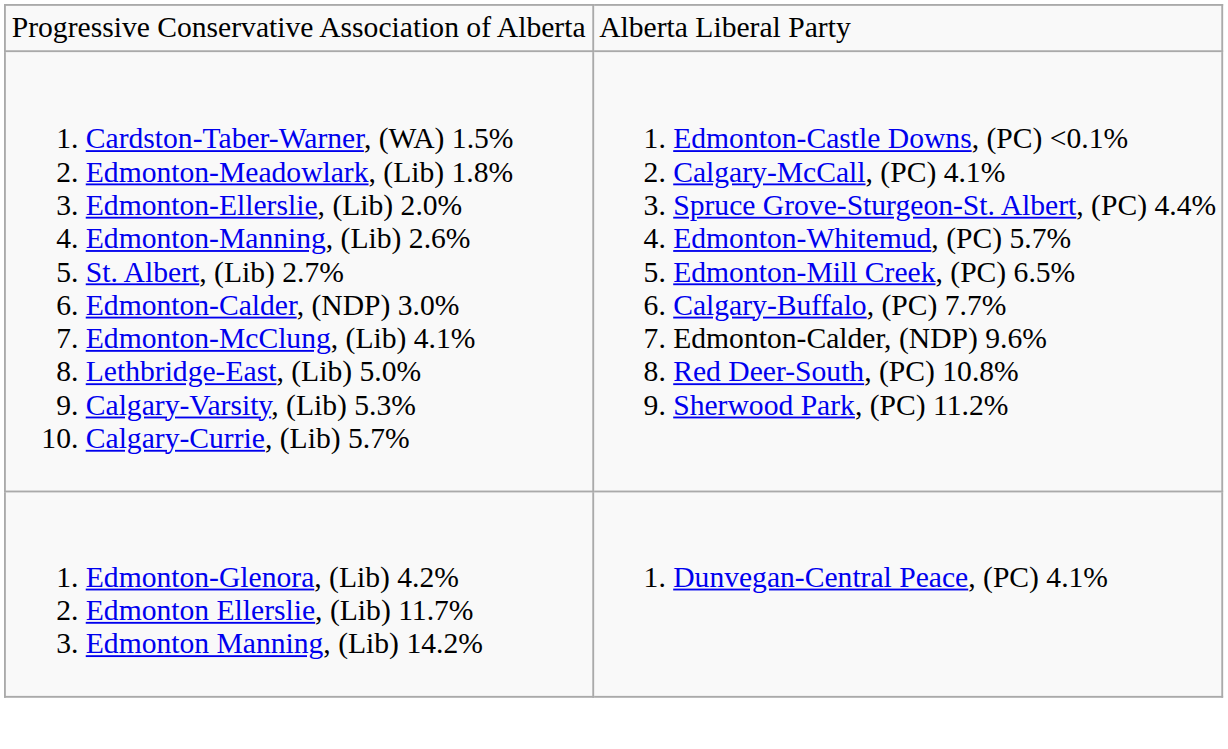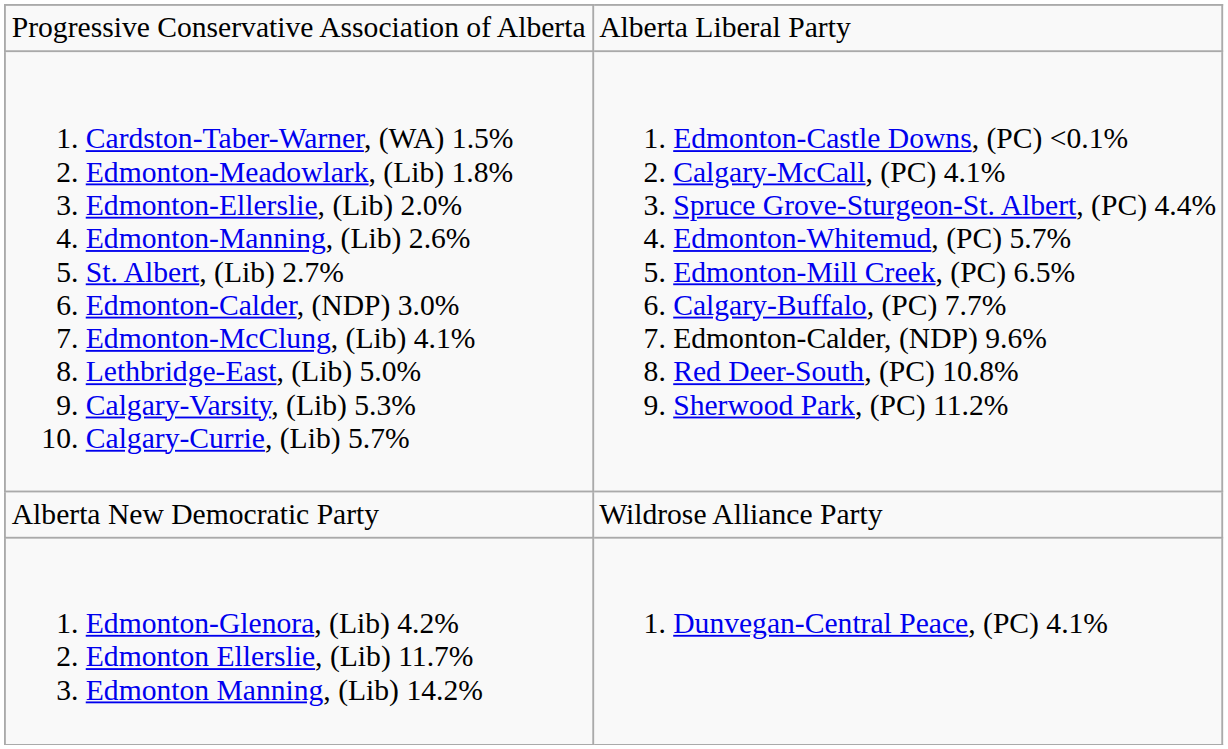+ row: (195, 514)
